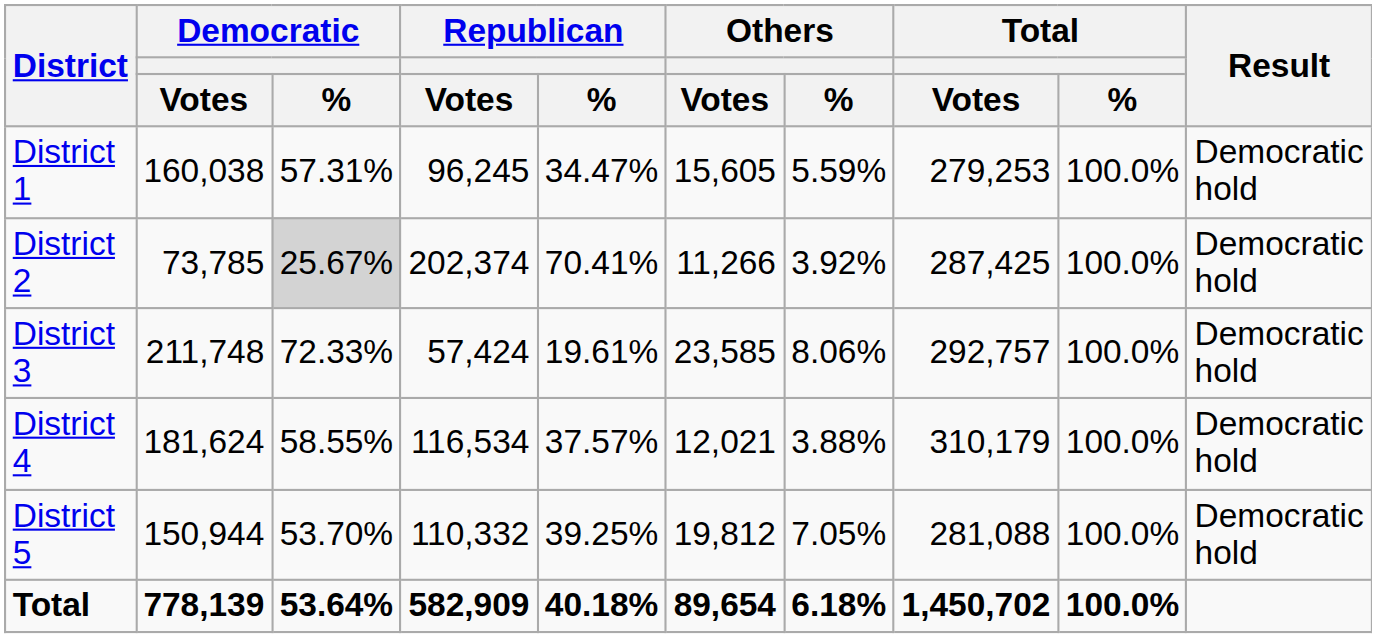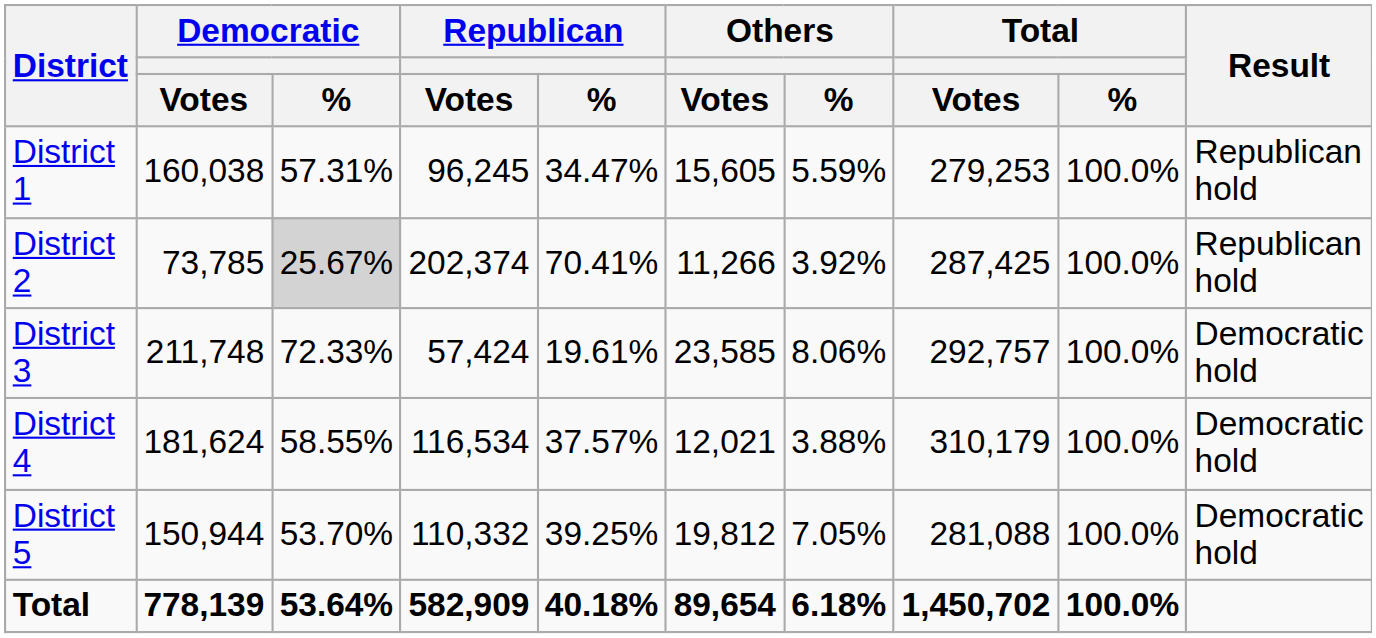(1279, 171) Democratic hold -> (1278, 171) Republican hold
(1279, 261) Democratic hold -> (1278, 261) Republican hold
